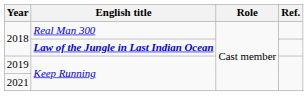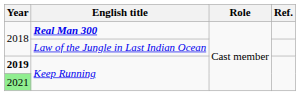(64, 30) normal -> (65, 30) bold
(124, 47) bold -> (120, 47) normal
(18, 64) normal -> (18, 64) bold
(18, 82) no background -> (18, 82) lightgreen background
